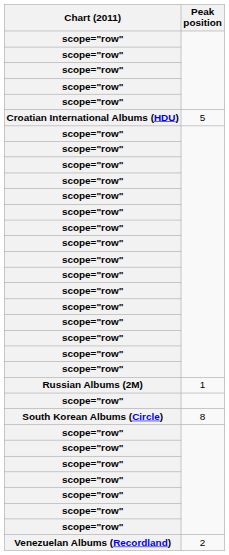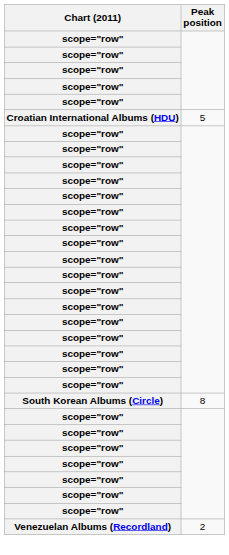- row: (93, 385)
